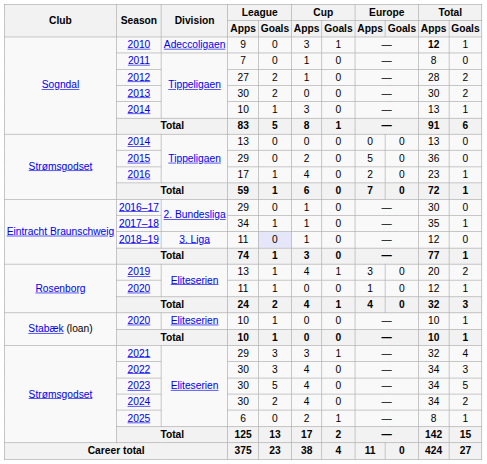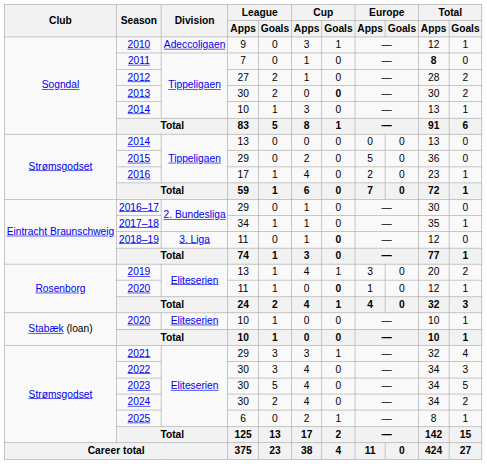(434, 45) bold -> (434, 45) normal
(434, 61) normal -> (434, 61) bold
(338, 93) normal -> (338, 93) bold
(275, 239) lavender background -> (275, 239) no background
(338, 239) normal -> (338, 239) bold
(338, 288) normal -> (338, 288) bold
